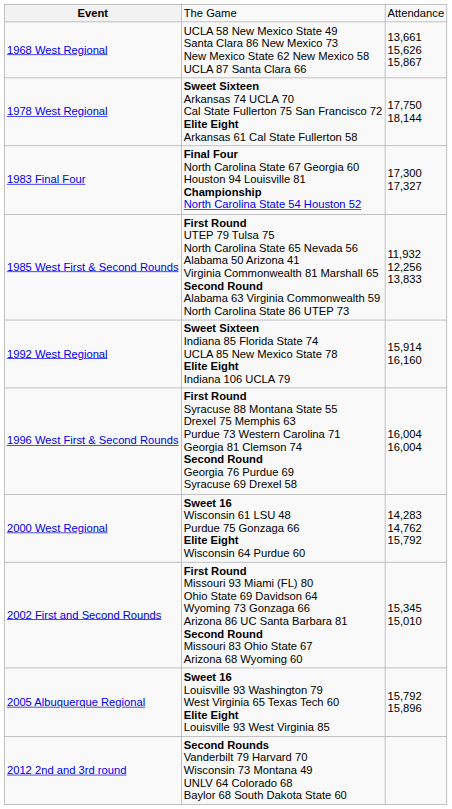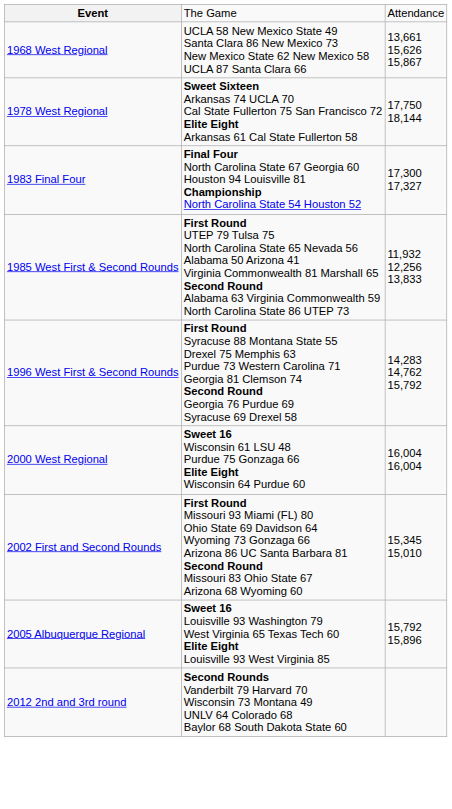- row: (57, 354)
(405, 441) 16,004 16,004 -> (405, 373) 14,283 14,762 15,792
(405, 528) 14,283 14,762 15,792 -> (405, 460) 16,004 16,004
